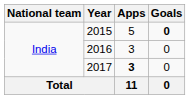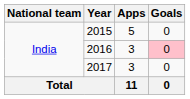(167, 31) bold -> (167, 31) normal
(167, 49) no background -> (167, 49) pink background
(131, 67) bold -> (131, 67) normal
